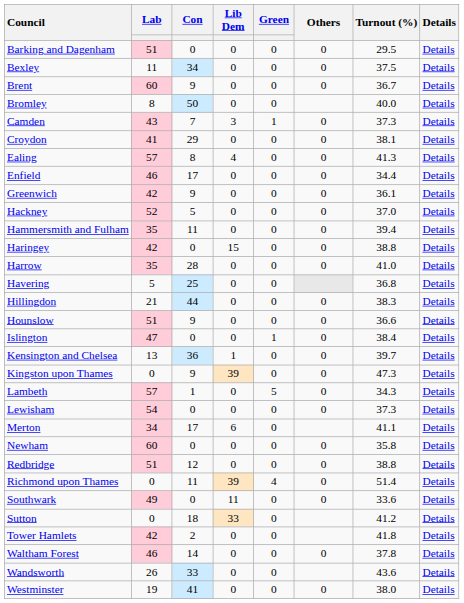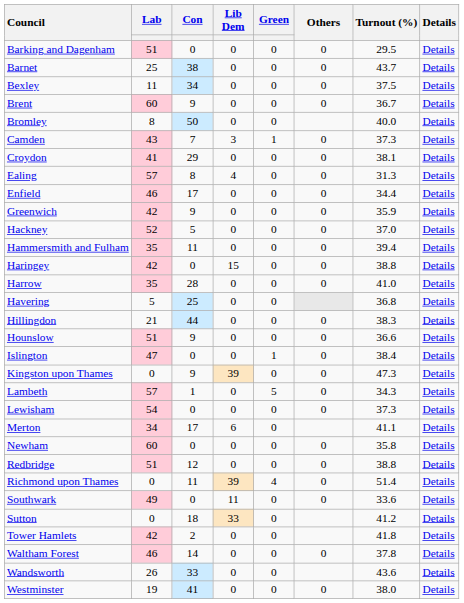+ row: (22, 67)
(386, 157) 41.3 -> (386, 175) 31.3
(386, 193) 36.1 -> (386, 211) 35.9
- row: (62, 355)
